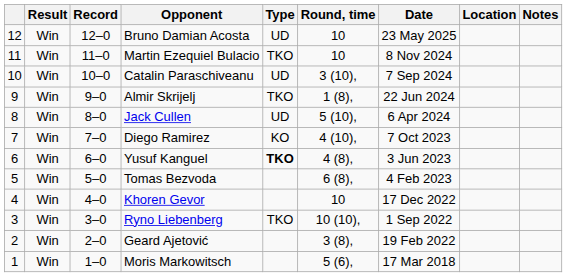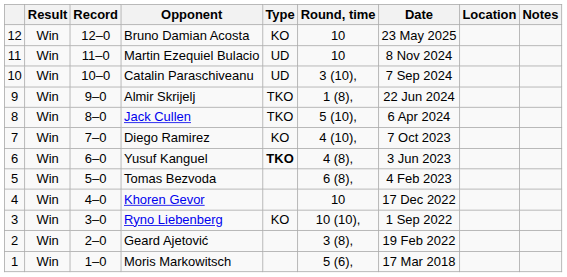(280, 35) UD -> (280, 35) KO
(280, 55) TKO -> (280, 55) UD
(280, 117) UD -> (280, 117) TKO
(280, 220) TKO -> (280, 220) KO
